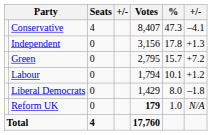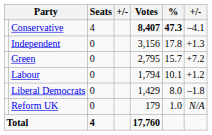(149, 28) normal -> (149, 28) bold
(173, 28) normal -> (173, 28) bold
(153, 106) bold -> (153, 106) normal
